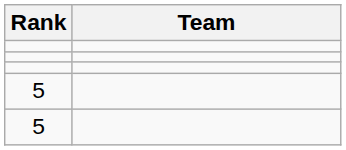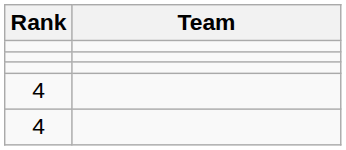(39, 90) 5 -> (39, 90) 4
(39, 126) 5 -> (39, 126) 4
